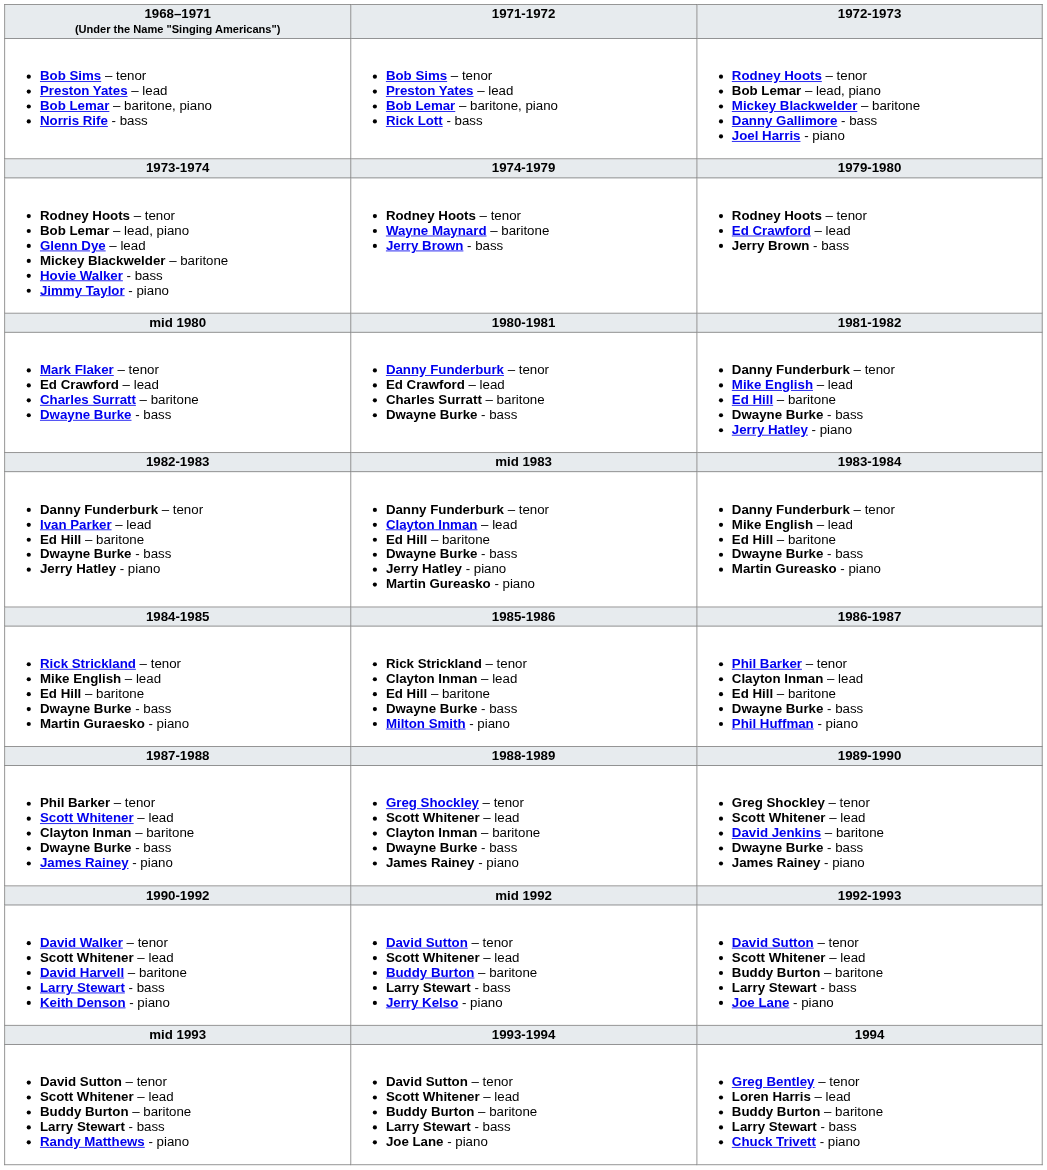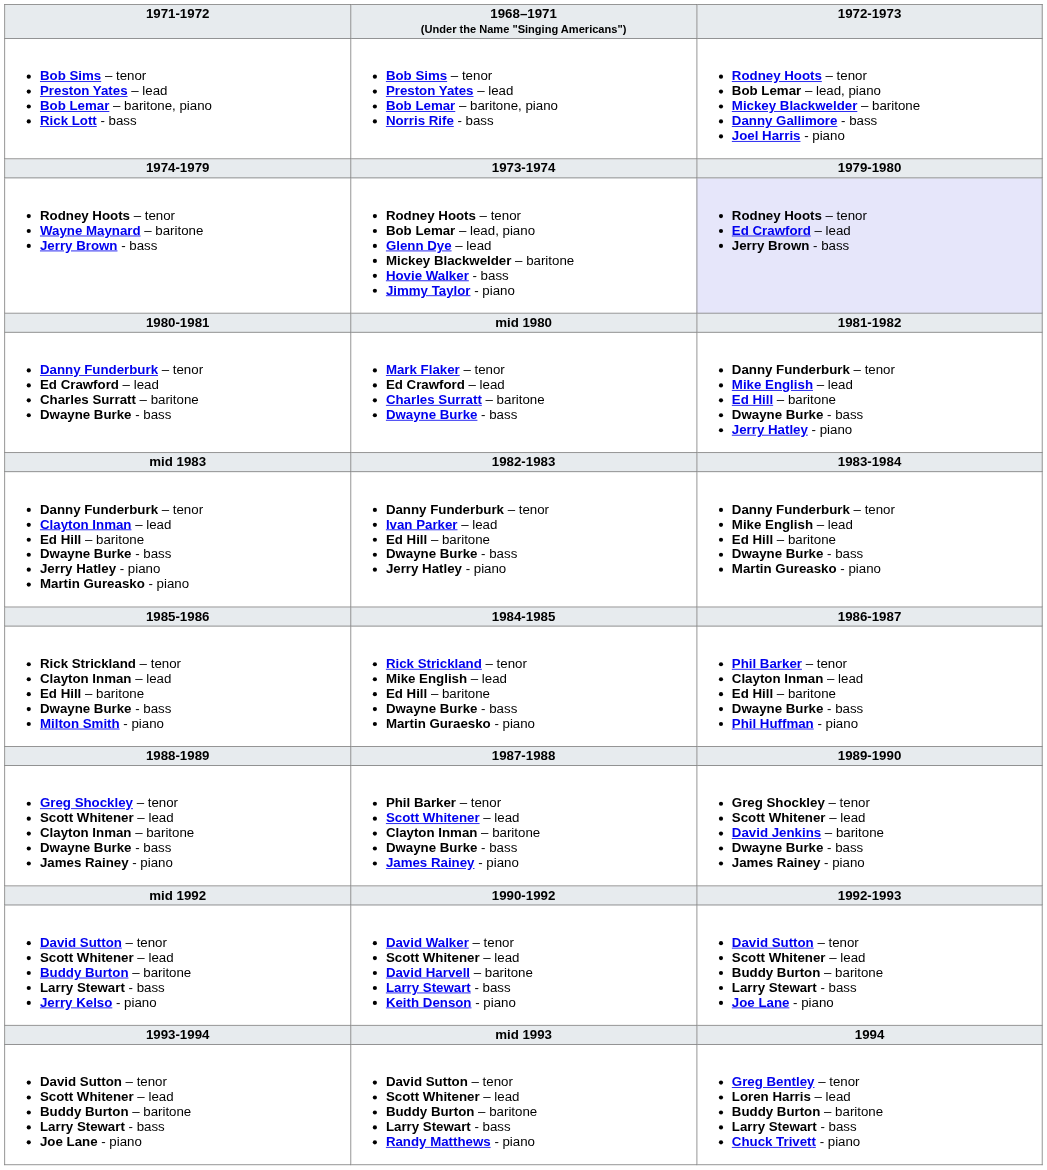columns swapped: (178, 21) <-> (524, 14)
(870, 231) no background -> (870, 231) lavender background
